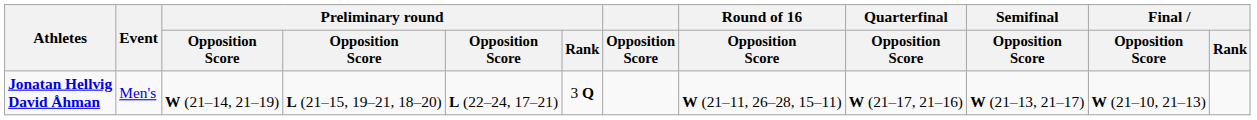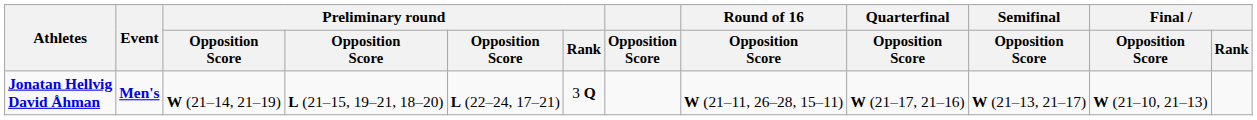(138, 93) normal -> (139, 93) bold
